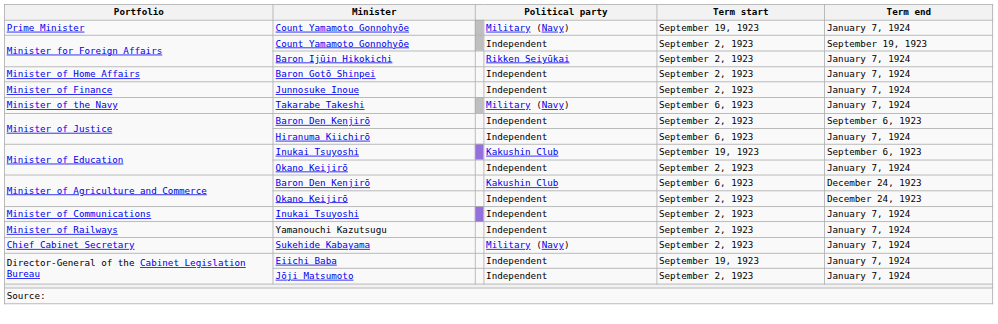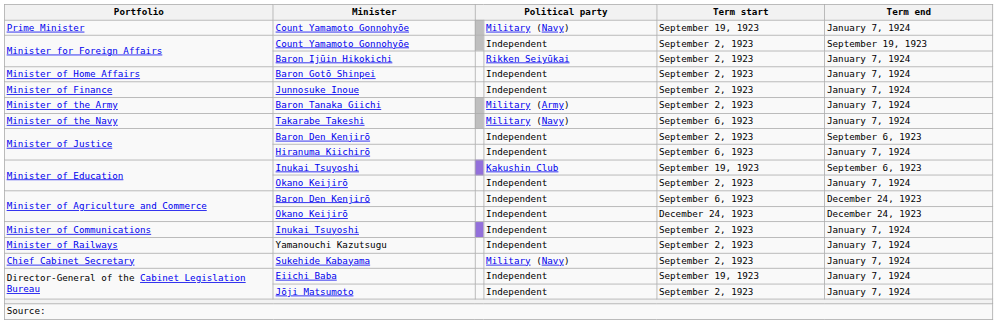+ row: (62, 105)
(522, 183) Kakushin Club -> (517, 198) Independent
(706, 198) September 2, 1923 -> (706, 214) December 24, 1923
